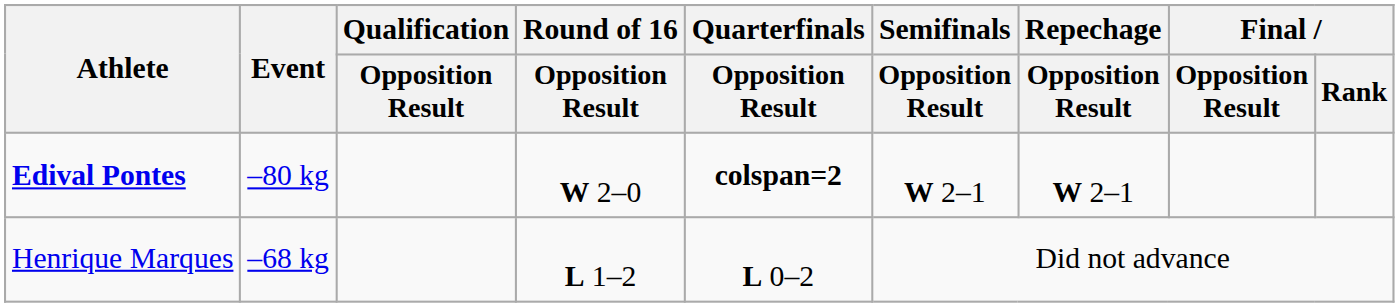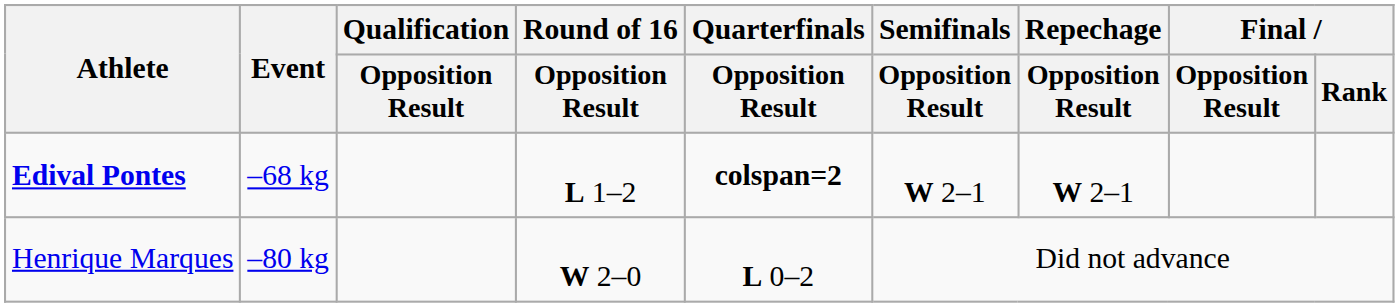(288, 175) –80 kg -> (288, 175) –68 kg
(600, 192) W 2–0 -> (600, 192) L 1–2
(288, 258) –68 kg -> (288, 258) –80 kg
(600, 276) L 1–2 -> (600, 276) W 2–0
